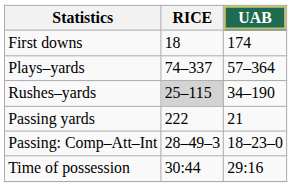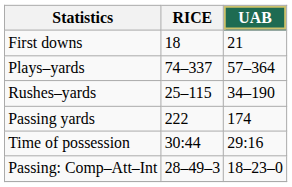(239, 43) 174 -> (235, 43) 21
(188, 93) lightgrey background -> (188, 93) no background
(235, 118) 21 -> (239, 118) 174
rows swapped: (83, 143) <-> (69, 168)
